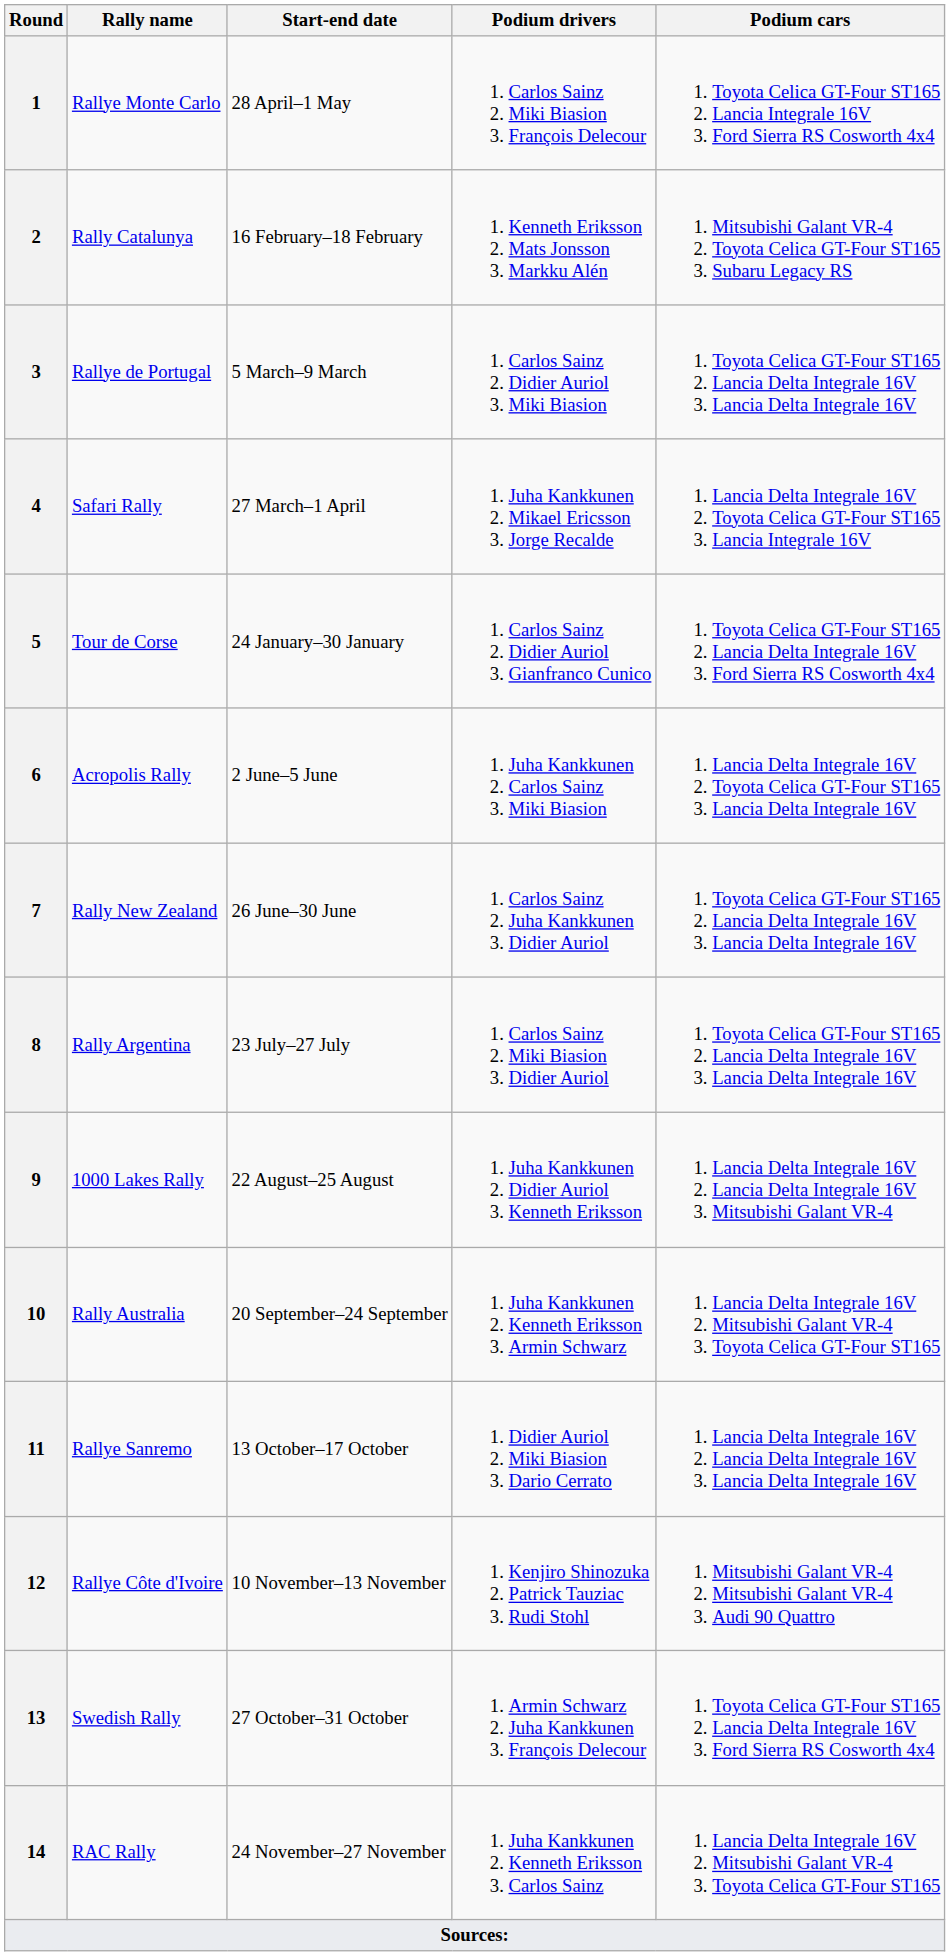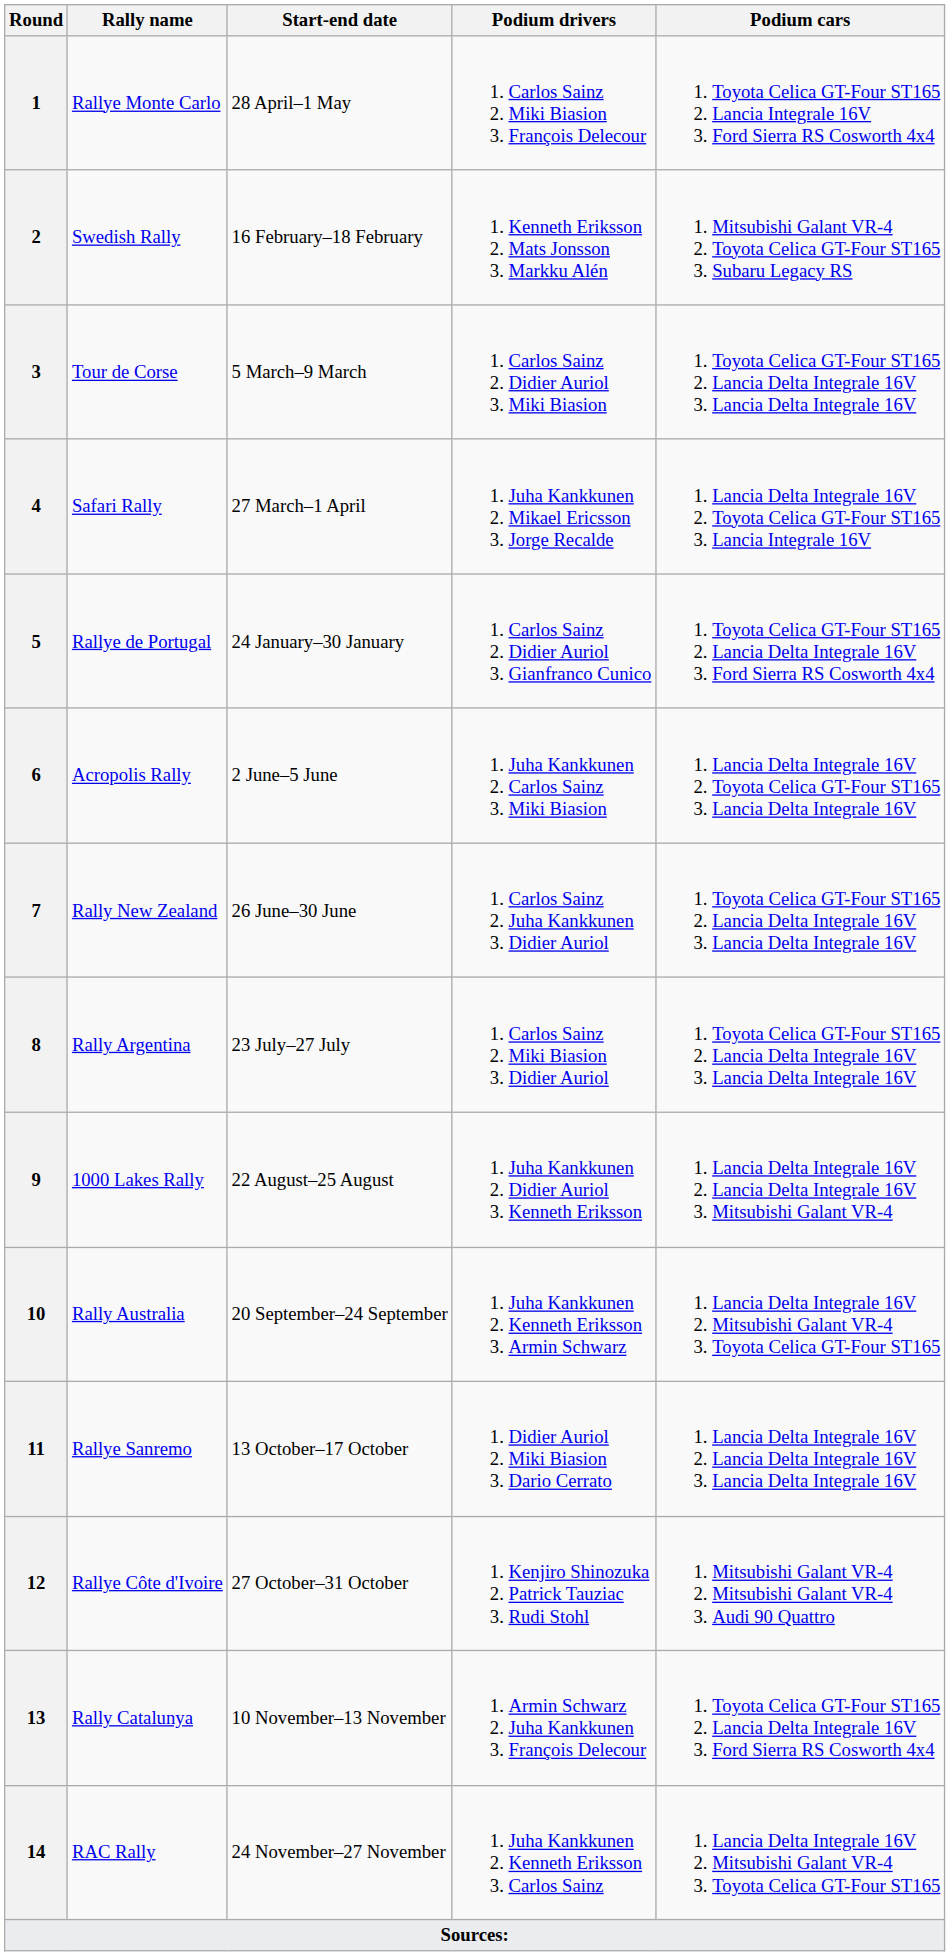(132, 237) Rally Catalunya -> (126, 237) Swedish Rally
(142, 372) Rallye de Portugal -> (125, 372) Tour de Corse
(125, 641) Tour de Corse -> (142, 641) Rallye de Portugal
(339, 1583) 10 November–13 November -> (320, 1583) 27 October–31 October
(126, 1718) Swedish Rally -> (132, 1718) Rally Catalunya
(320, 1718) 27 October–31 October -> (339, 1718) 10 November–13 November
